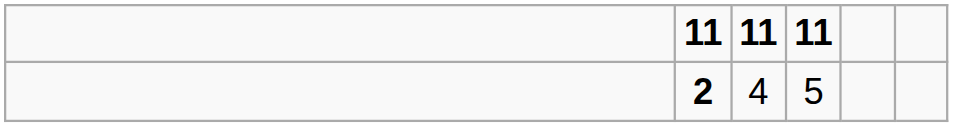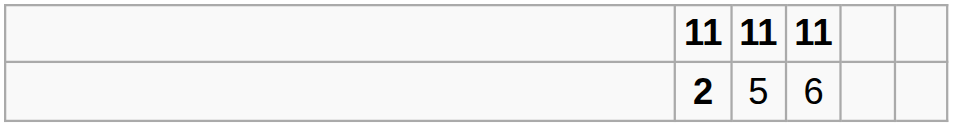(758, 90) 4 -> (758, 90) 5
(814, 90) 5 -> (814, 90) 6
